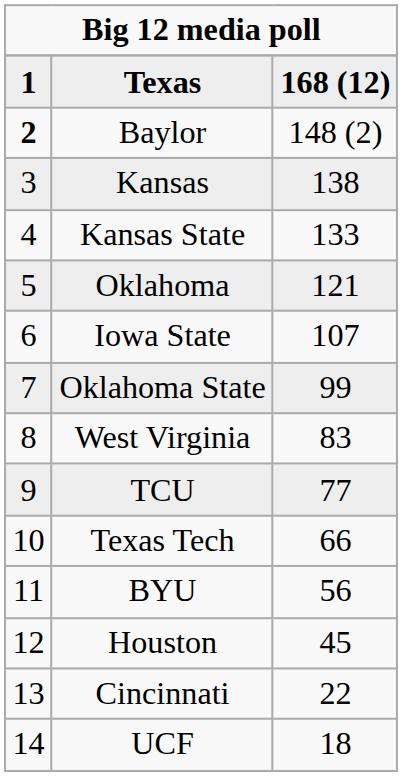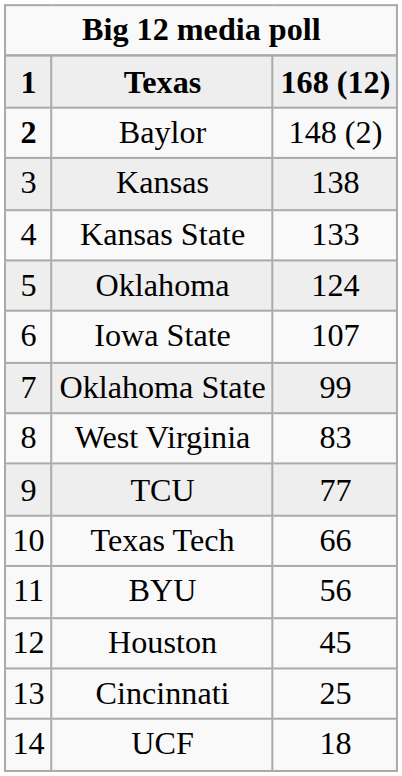(335, 285) 121 -> (335, 285) 124
(335, 693) 22 -> (335, 693) 25
